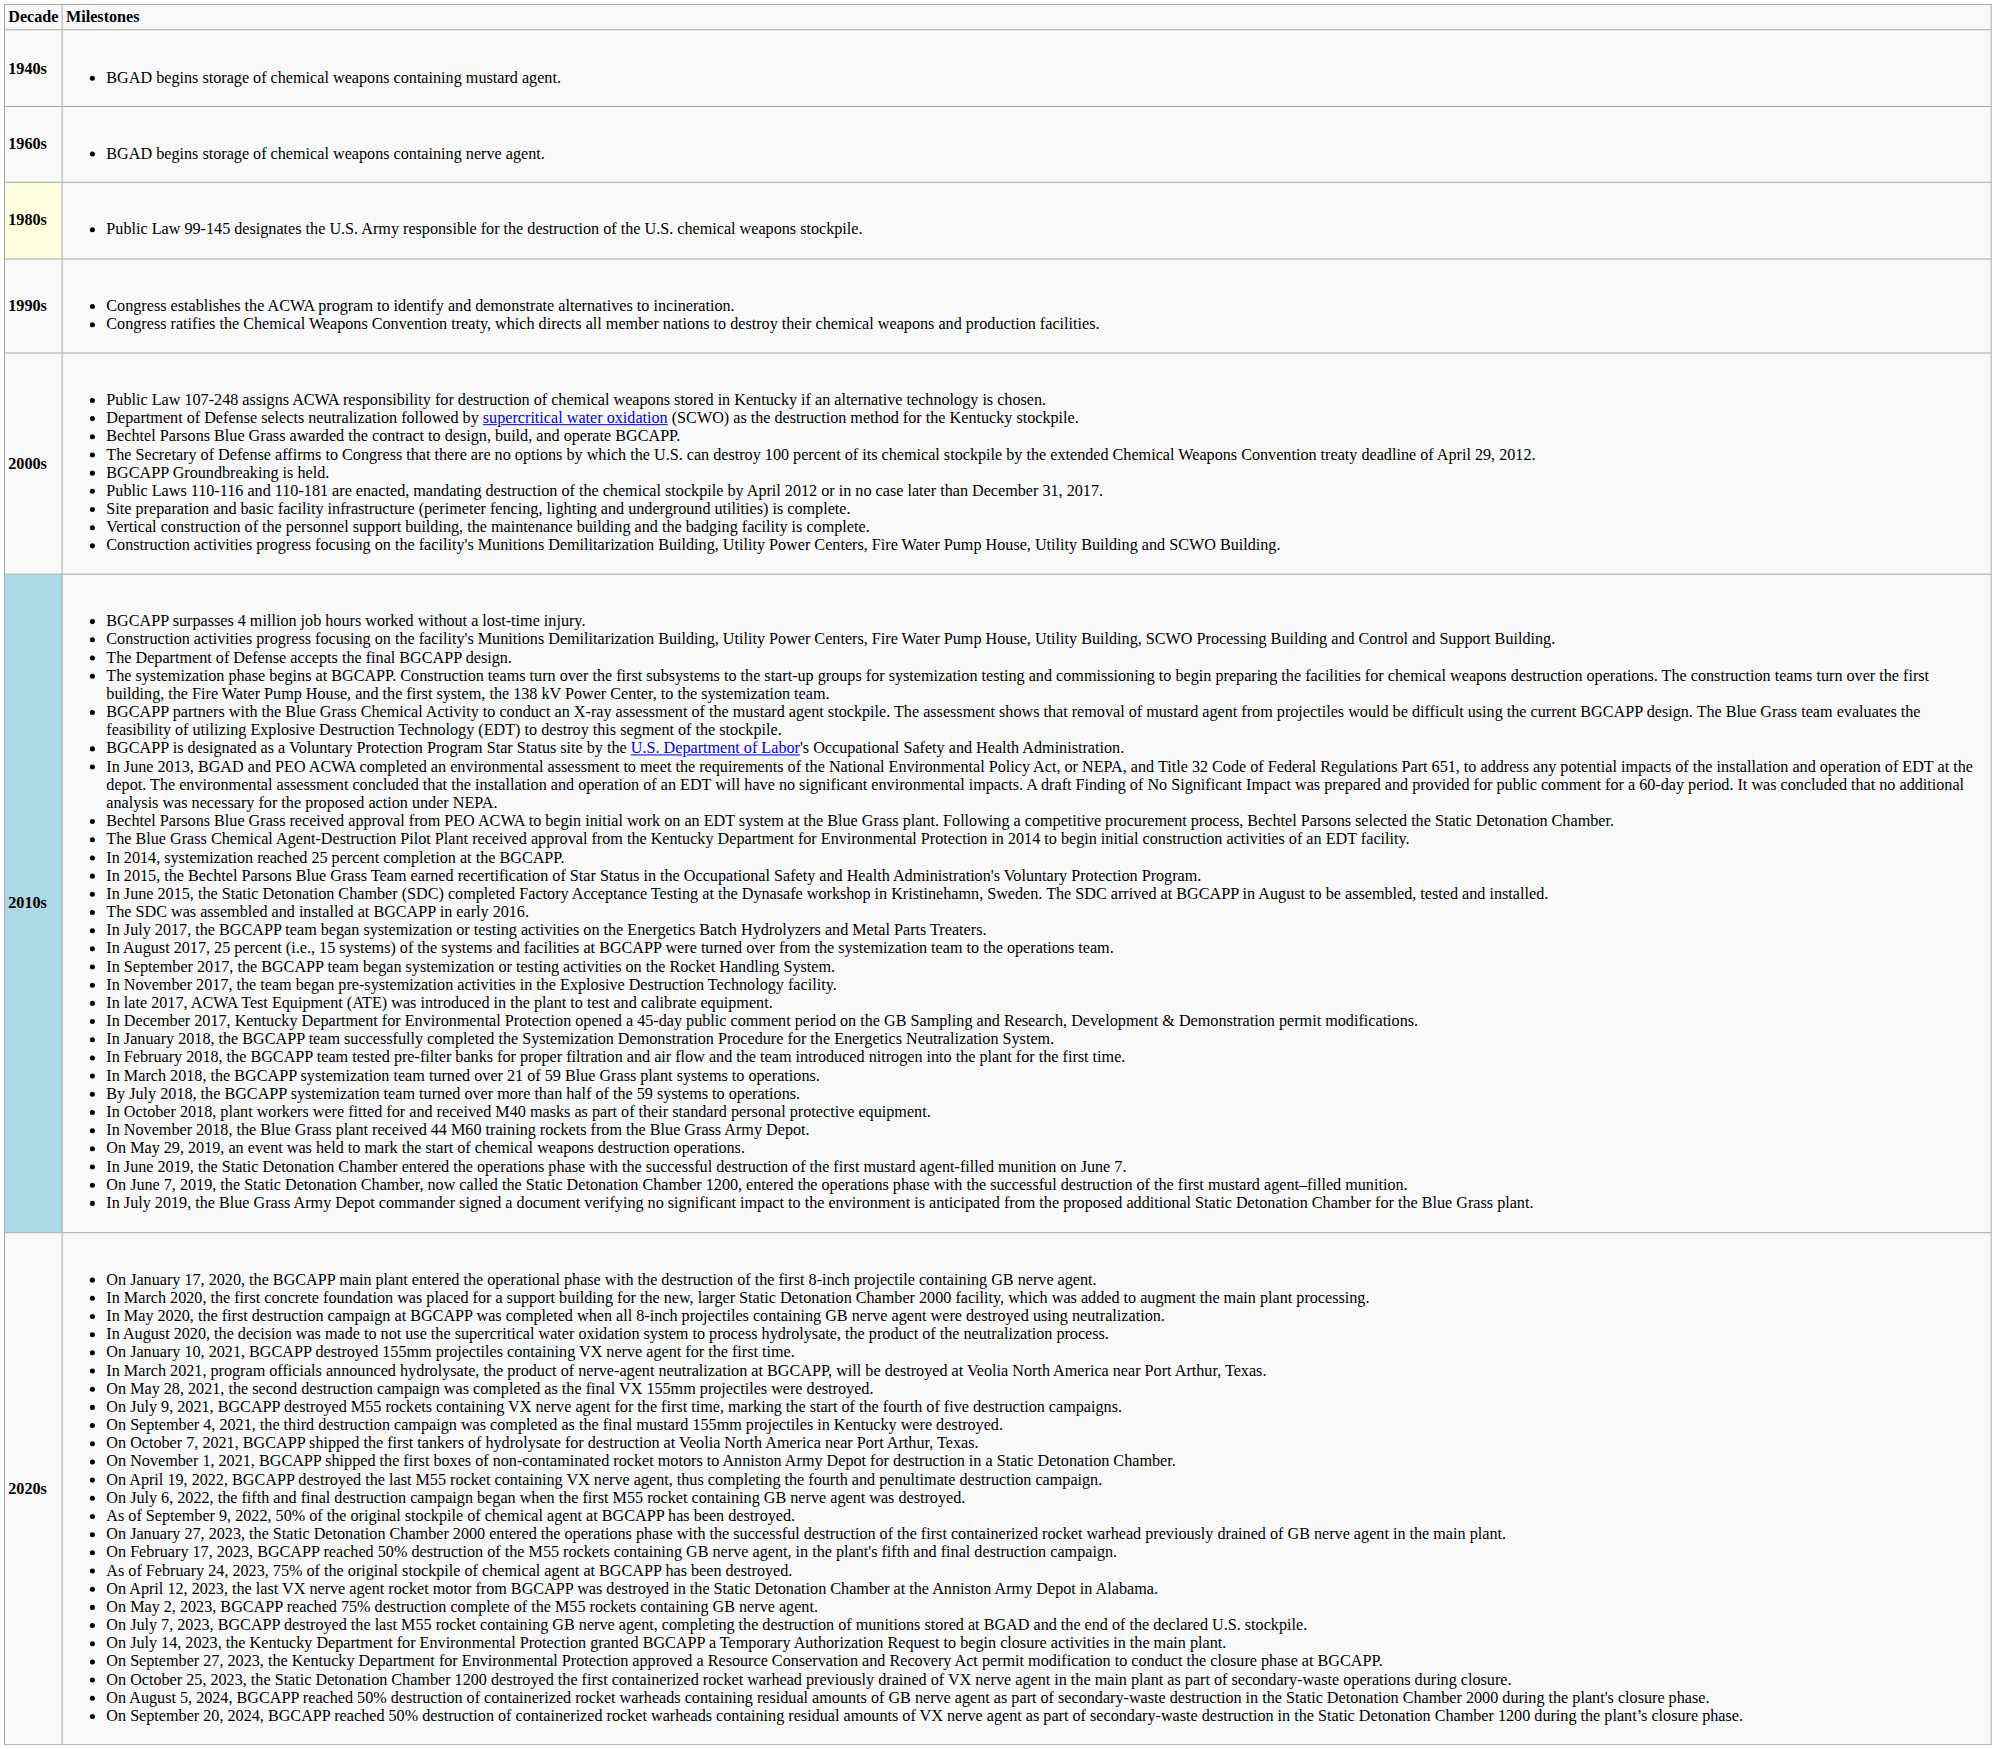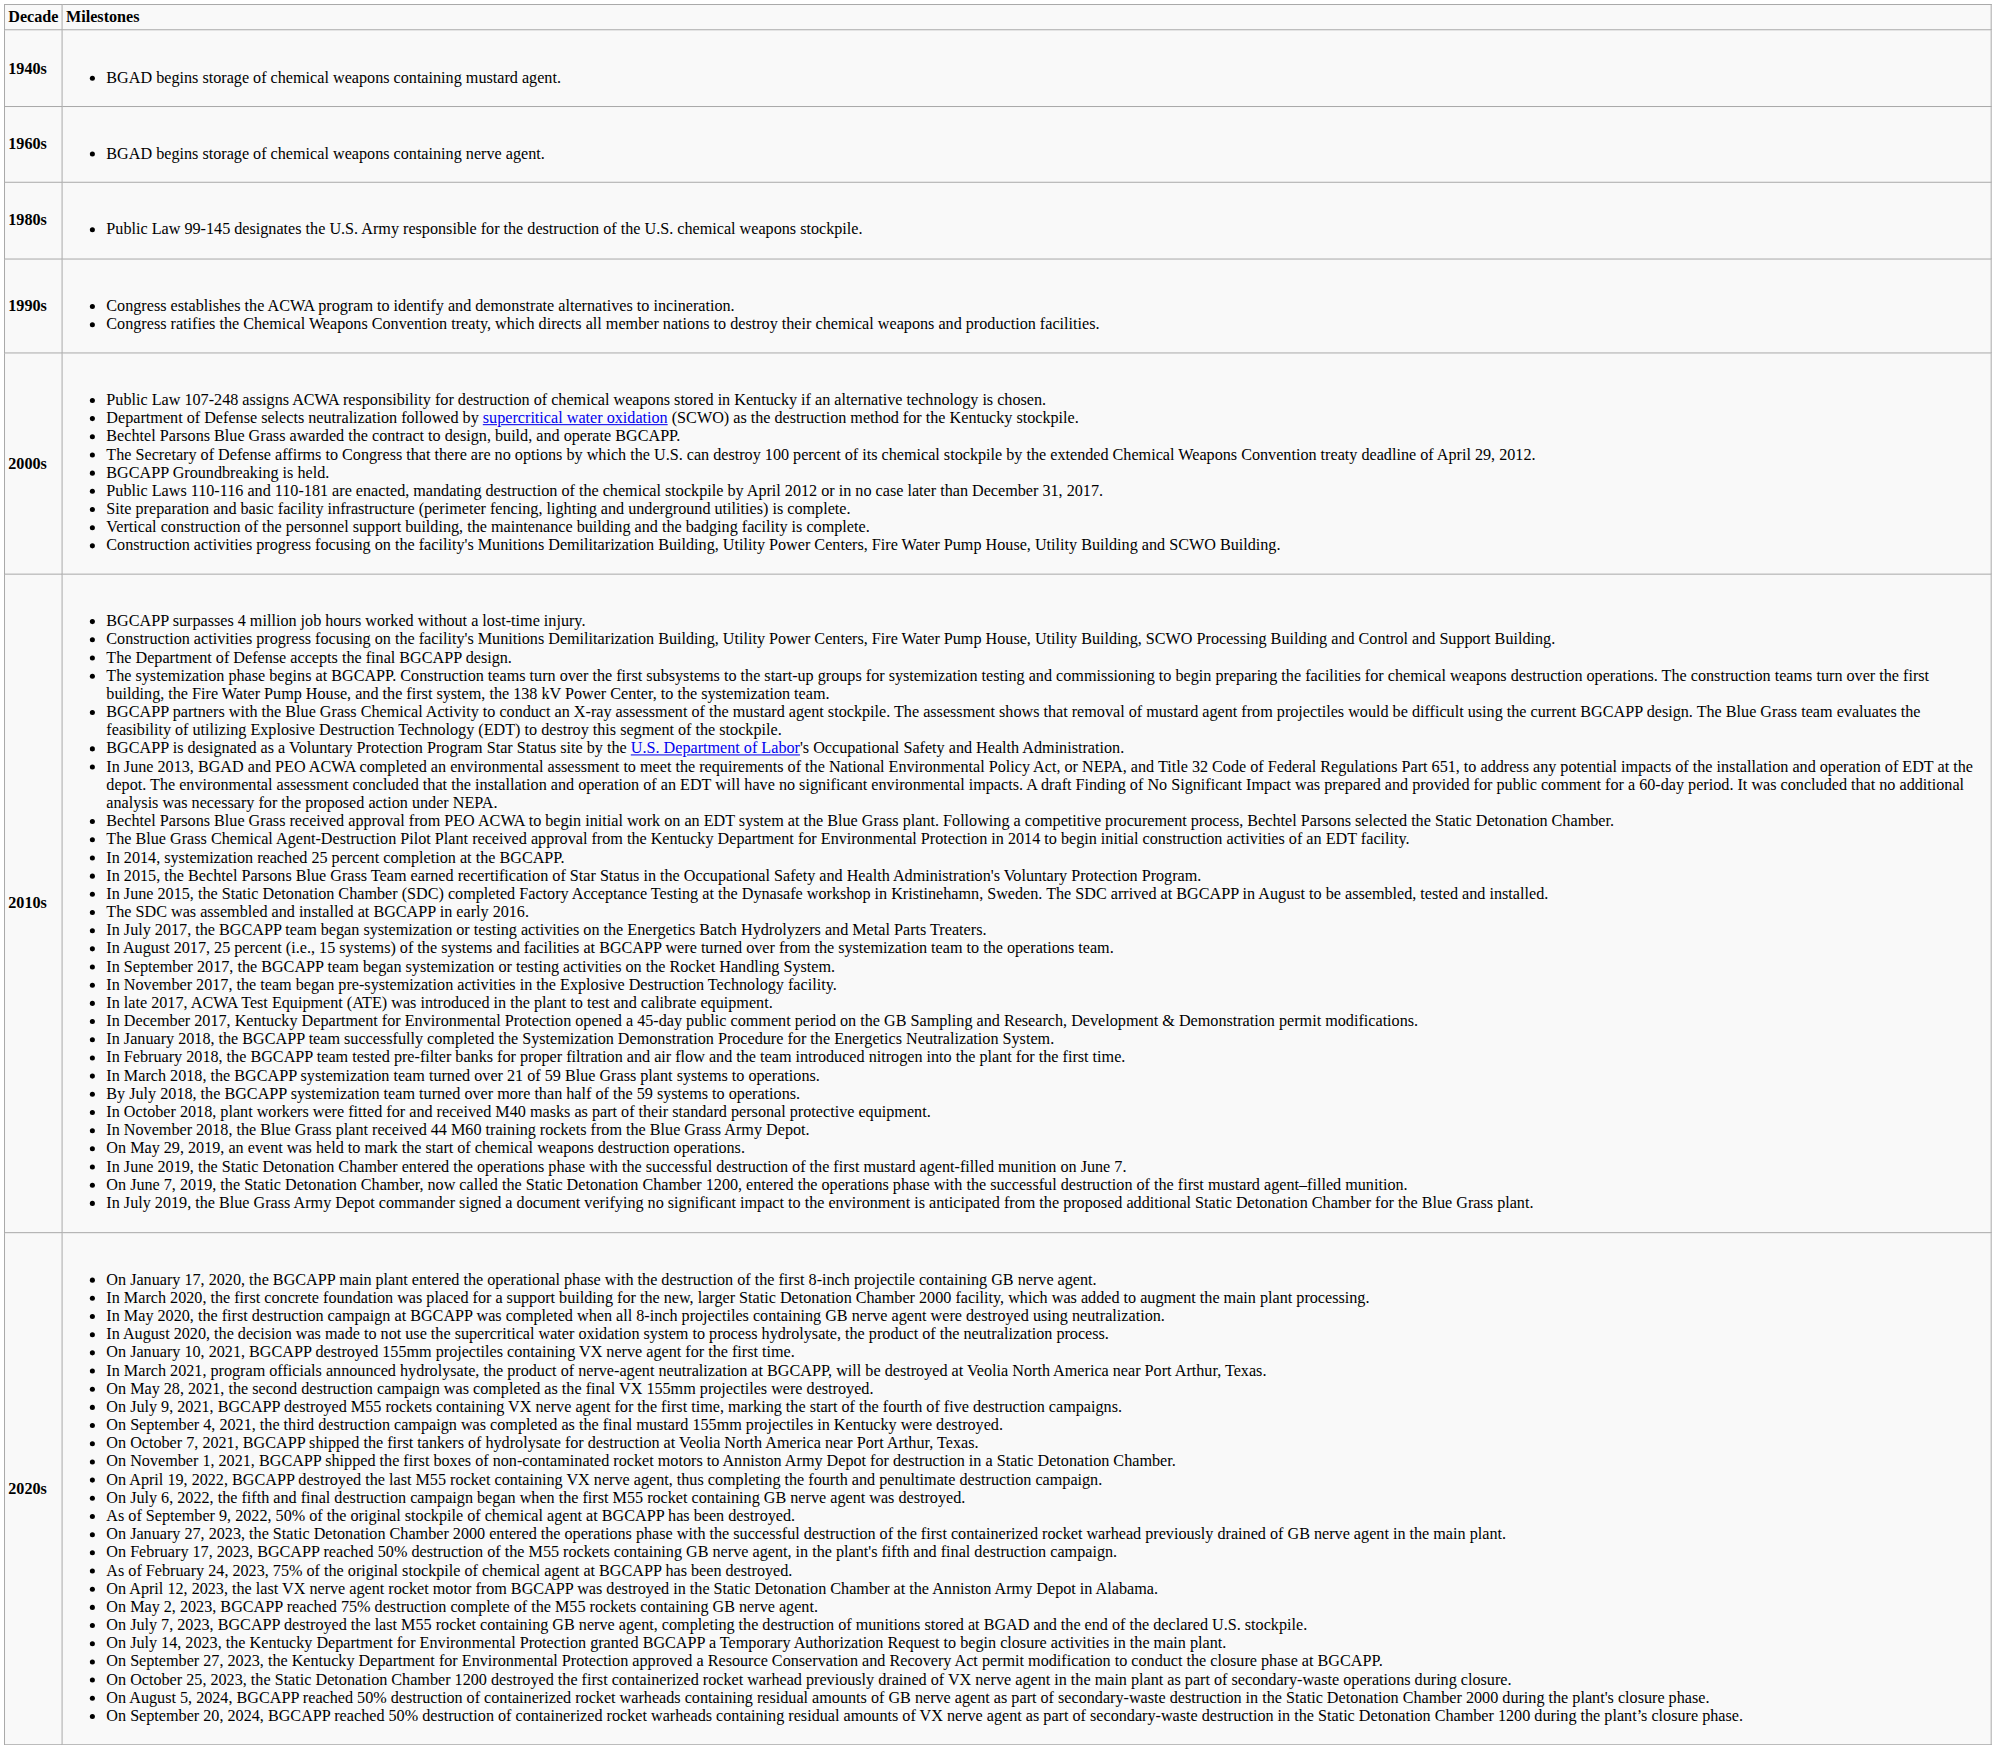(28, 220) lightyellow background -> (28, 220) no background
(28, 903) lightblue background -> (28, 903) no background
